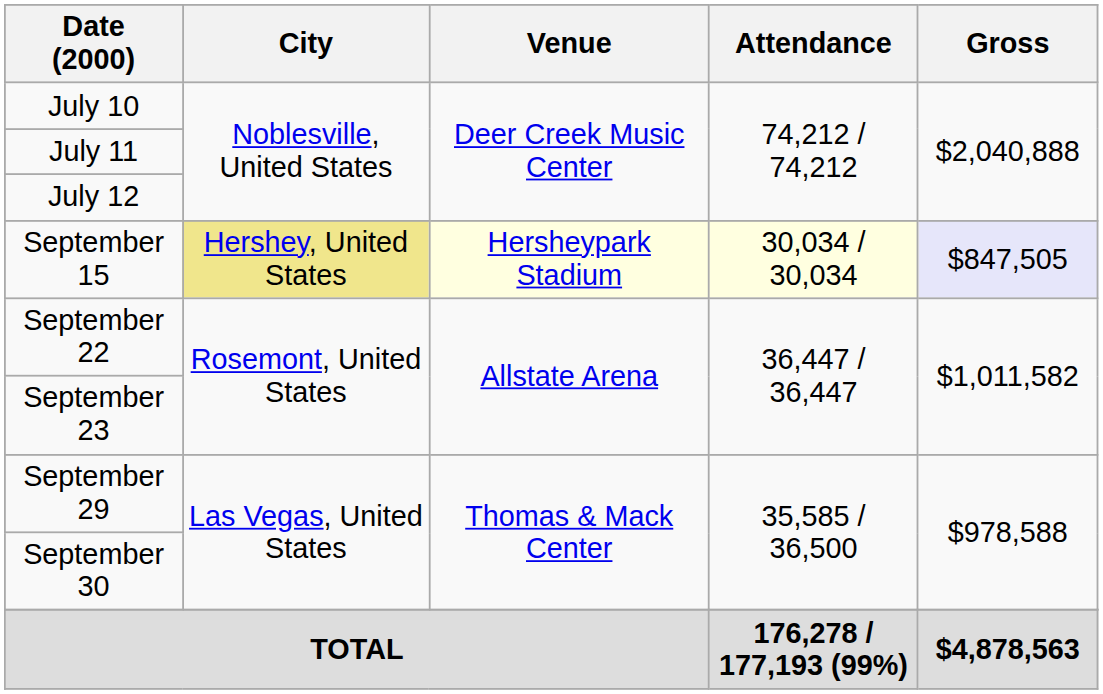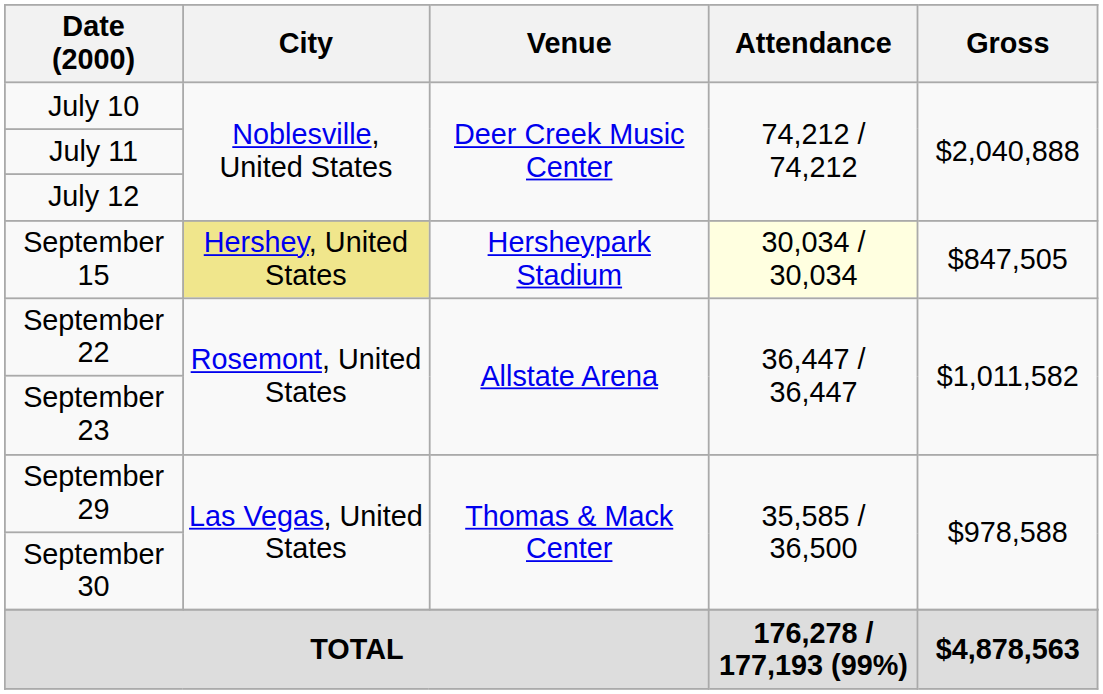(569, 258) lightyellow background -> (569, 258) no background
(1008, 258) lavender background -> (1008, 258) no background
